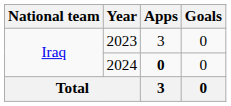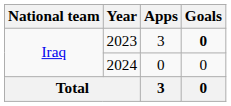(203, 40) normal -> (203, 40) bold
(161, 64) bold -> (161, 64) normal
